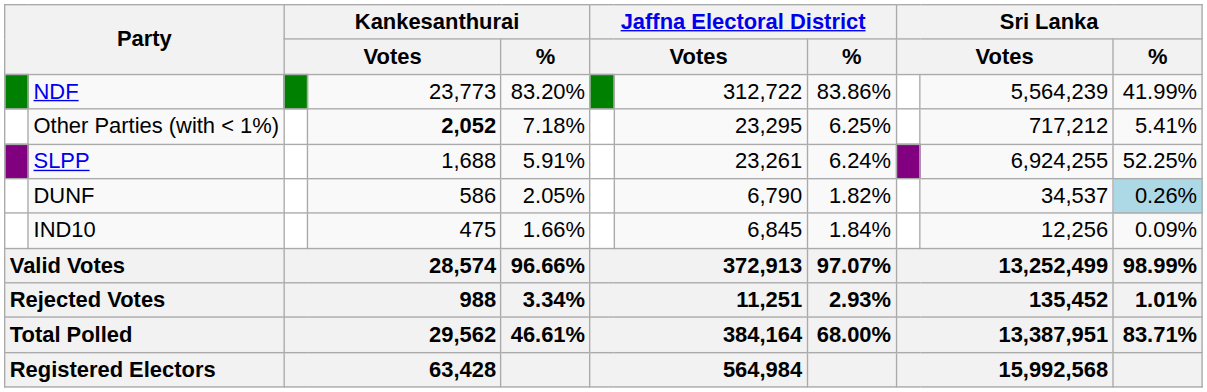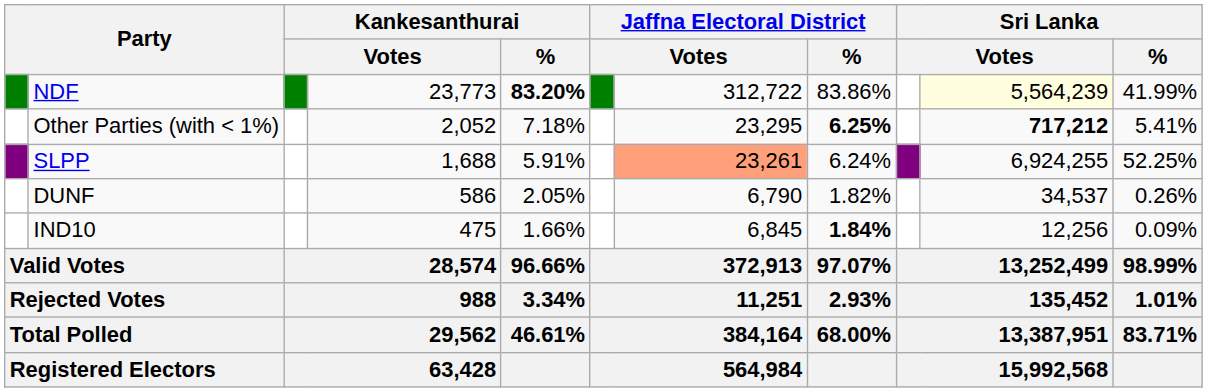(548, 91) normal -> (548, 91) bold
(1059, 91) no background -> (1059, 91) lightyellow background
(469, 126) bold -> (469, 126) normal
(860, 126) normal -> (860, 126) bold
(1069, 126) normal -> (1069, 126) bold
(769, 160) no background -> (769, 160) lightsalmon background
(1166, 195) lightblue background -> (1166, 195) no background
(860, 230) normal -> (860, 230) bold
